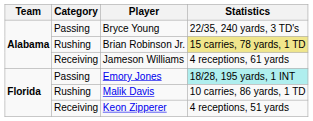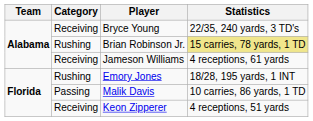(72, 28) Passing -> (76, 28) Receiving
(72, 76) Passing -> (72, 76) Rushing
(242, 76) paleturquoise background -> (242, 76) no background
(72, 92) Rushing -> (72, 92) Passing
